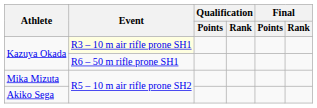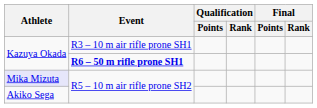(131, 45) lightyellow background -> (131, 45) no background
(125, 62) normal -> (127, 62) bold
(33, 78) no background -> (33, 78) lavender background
